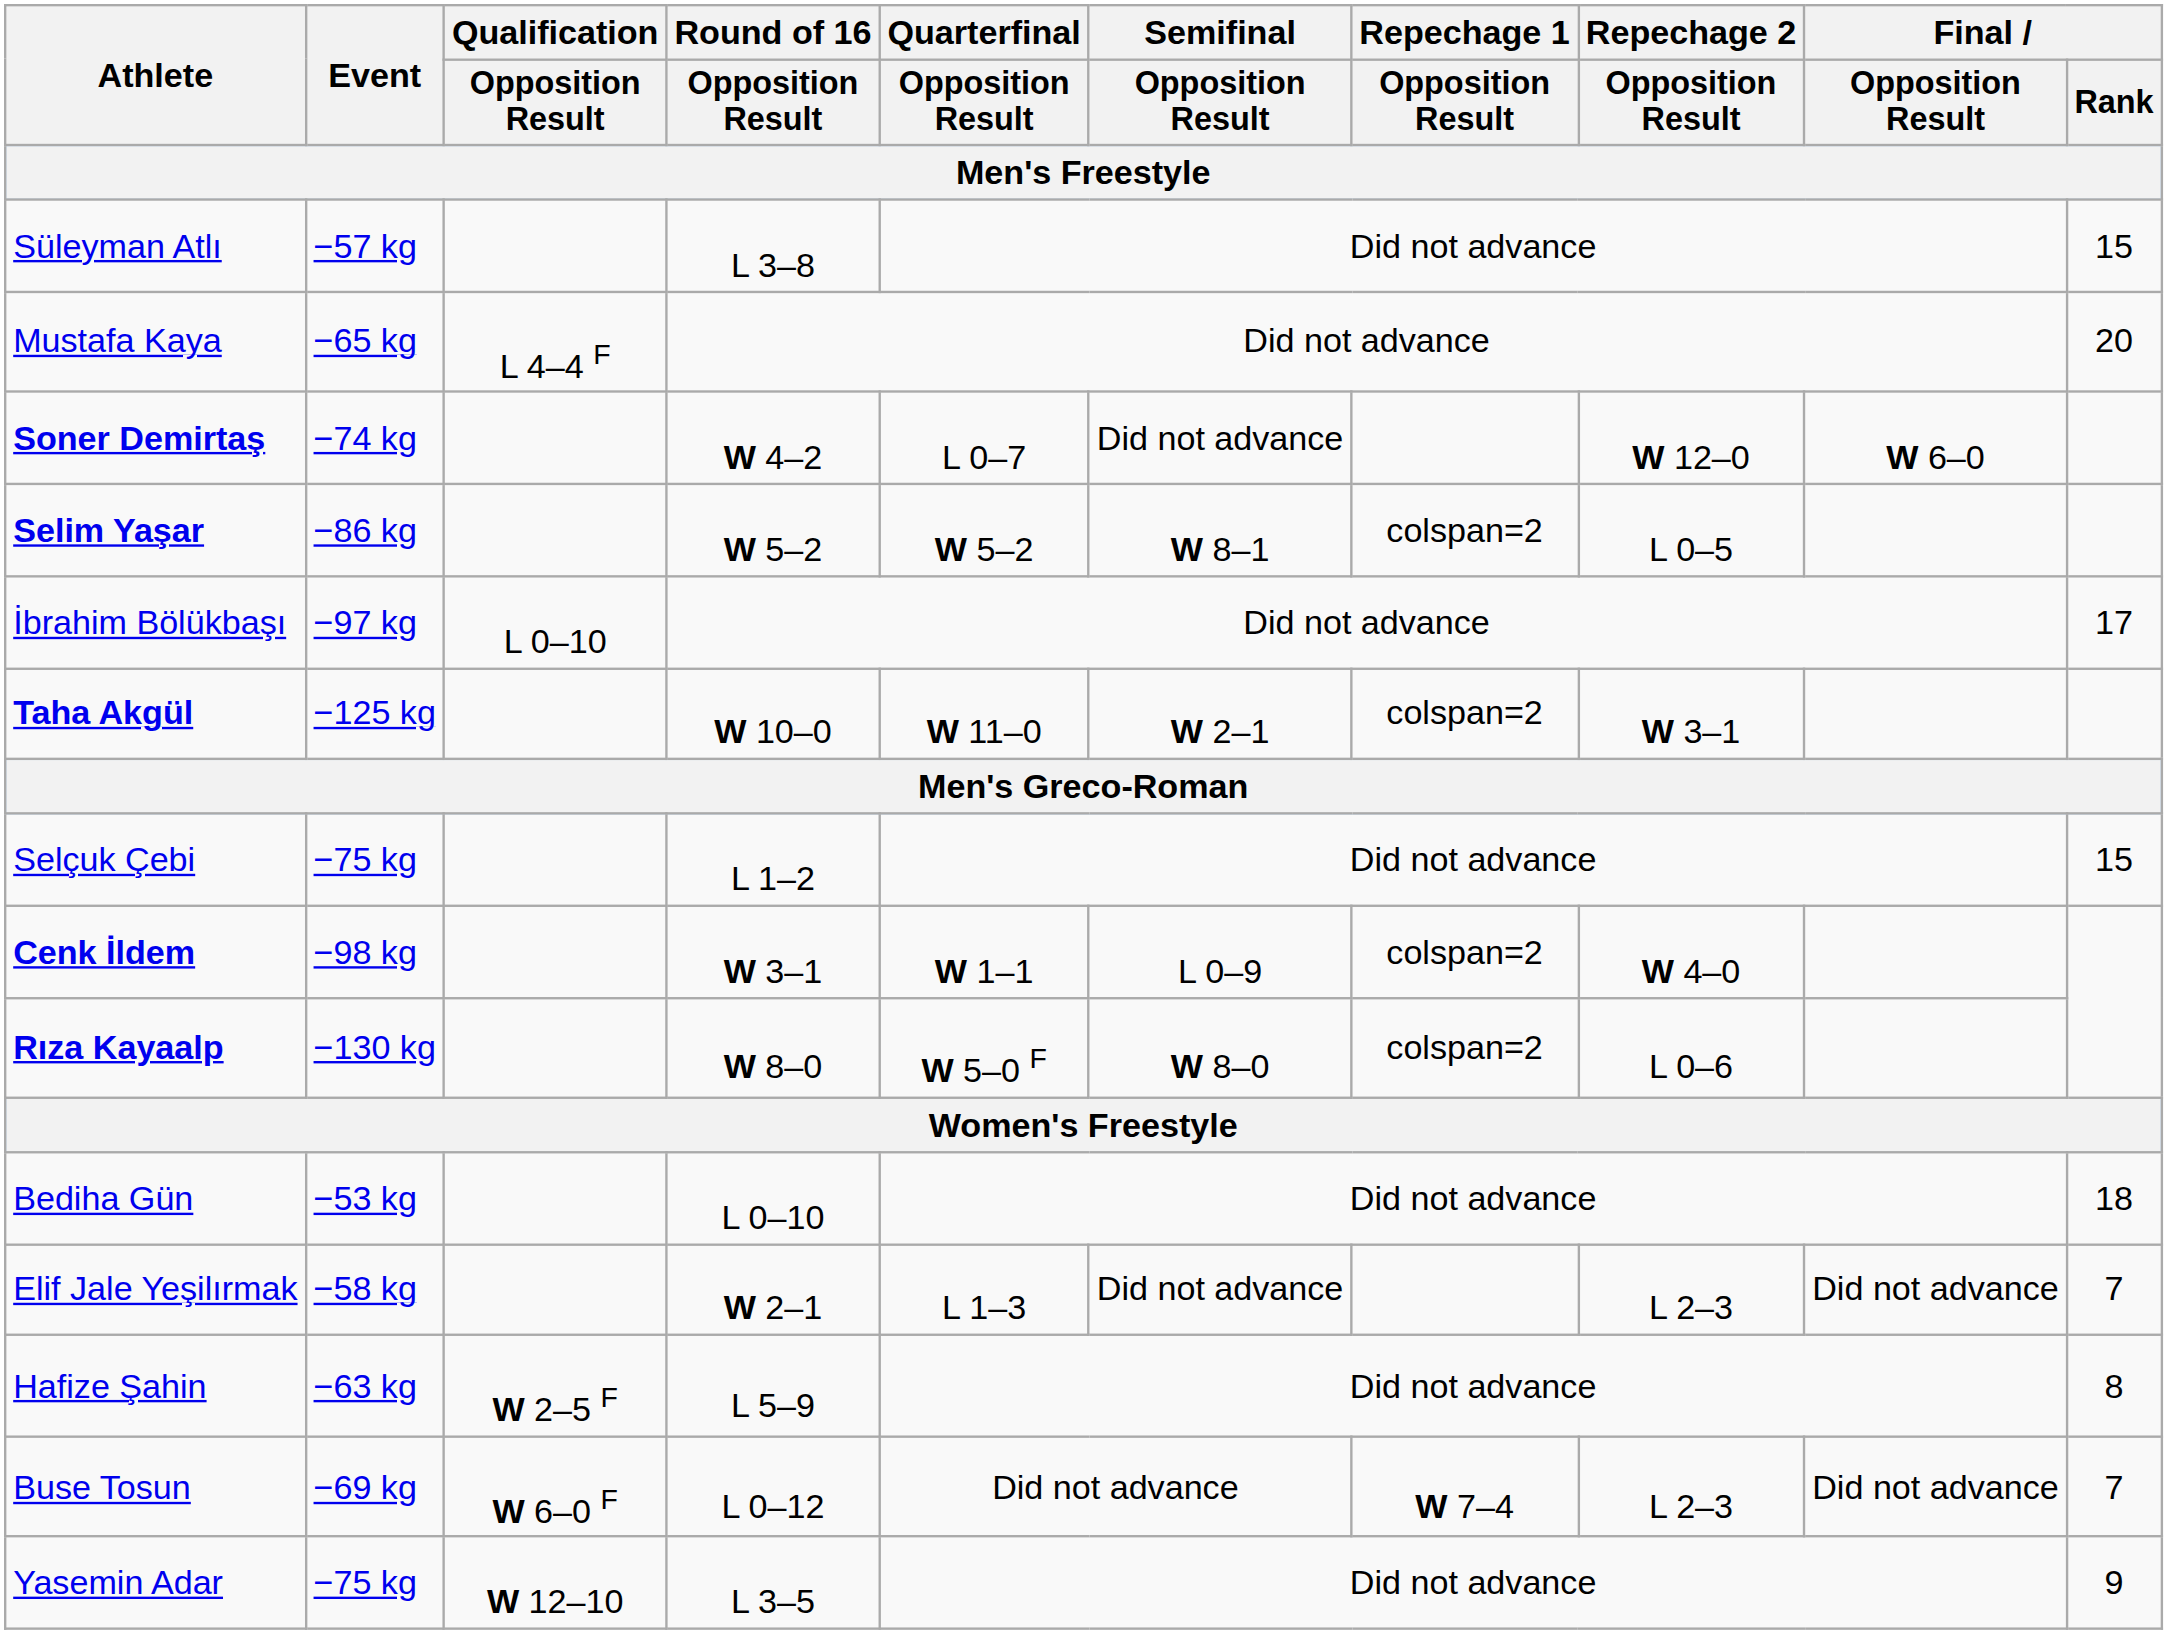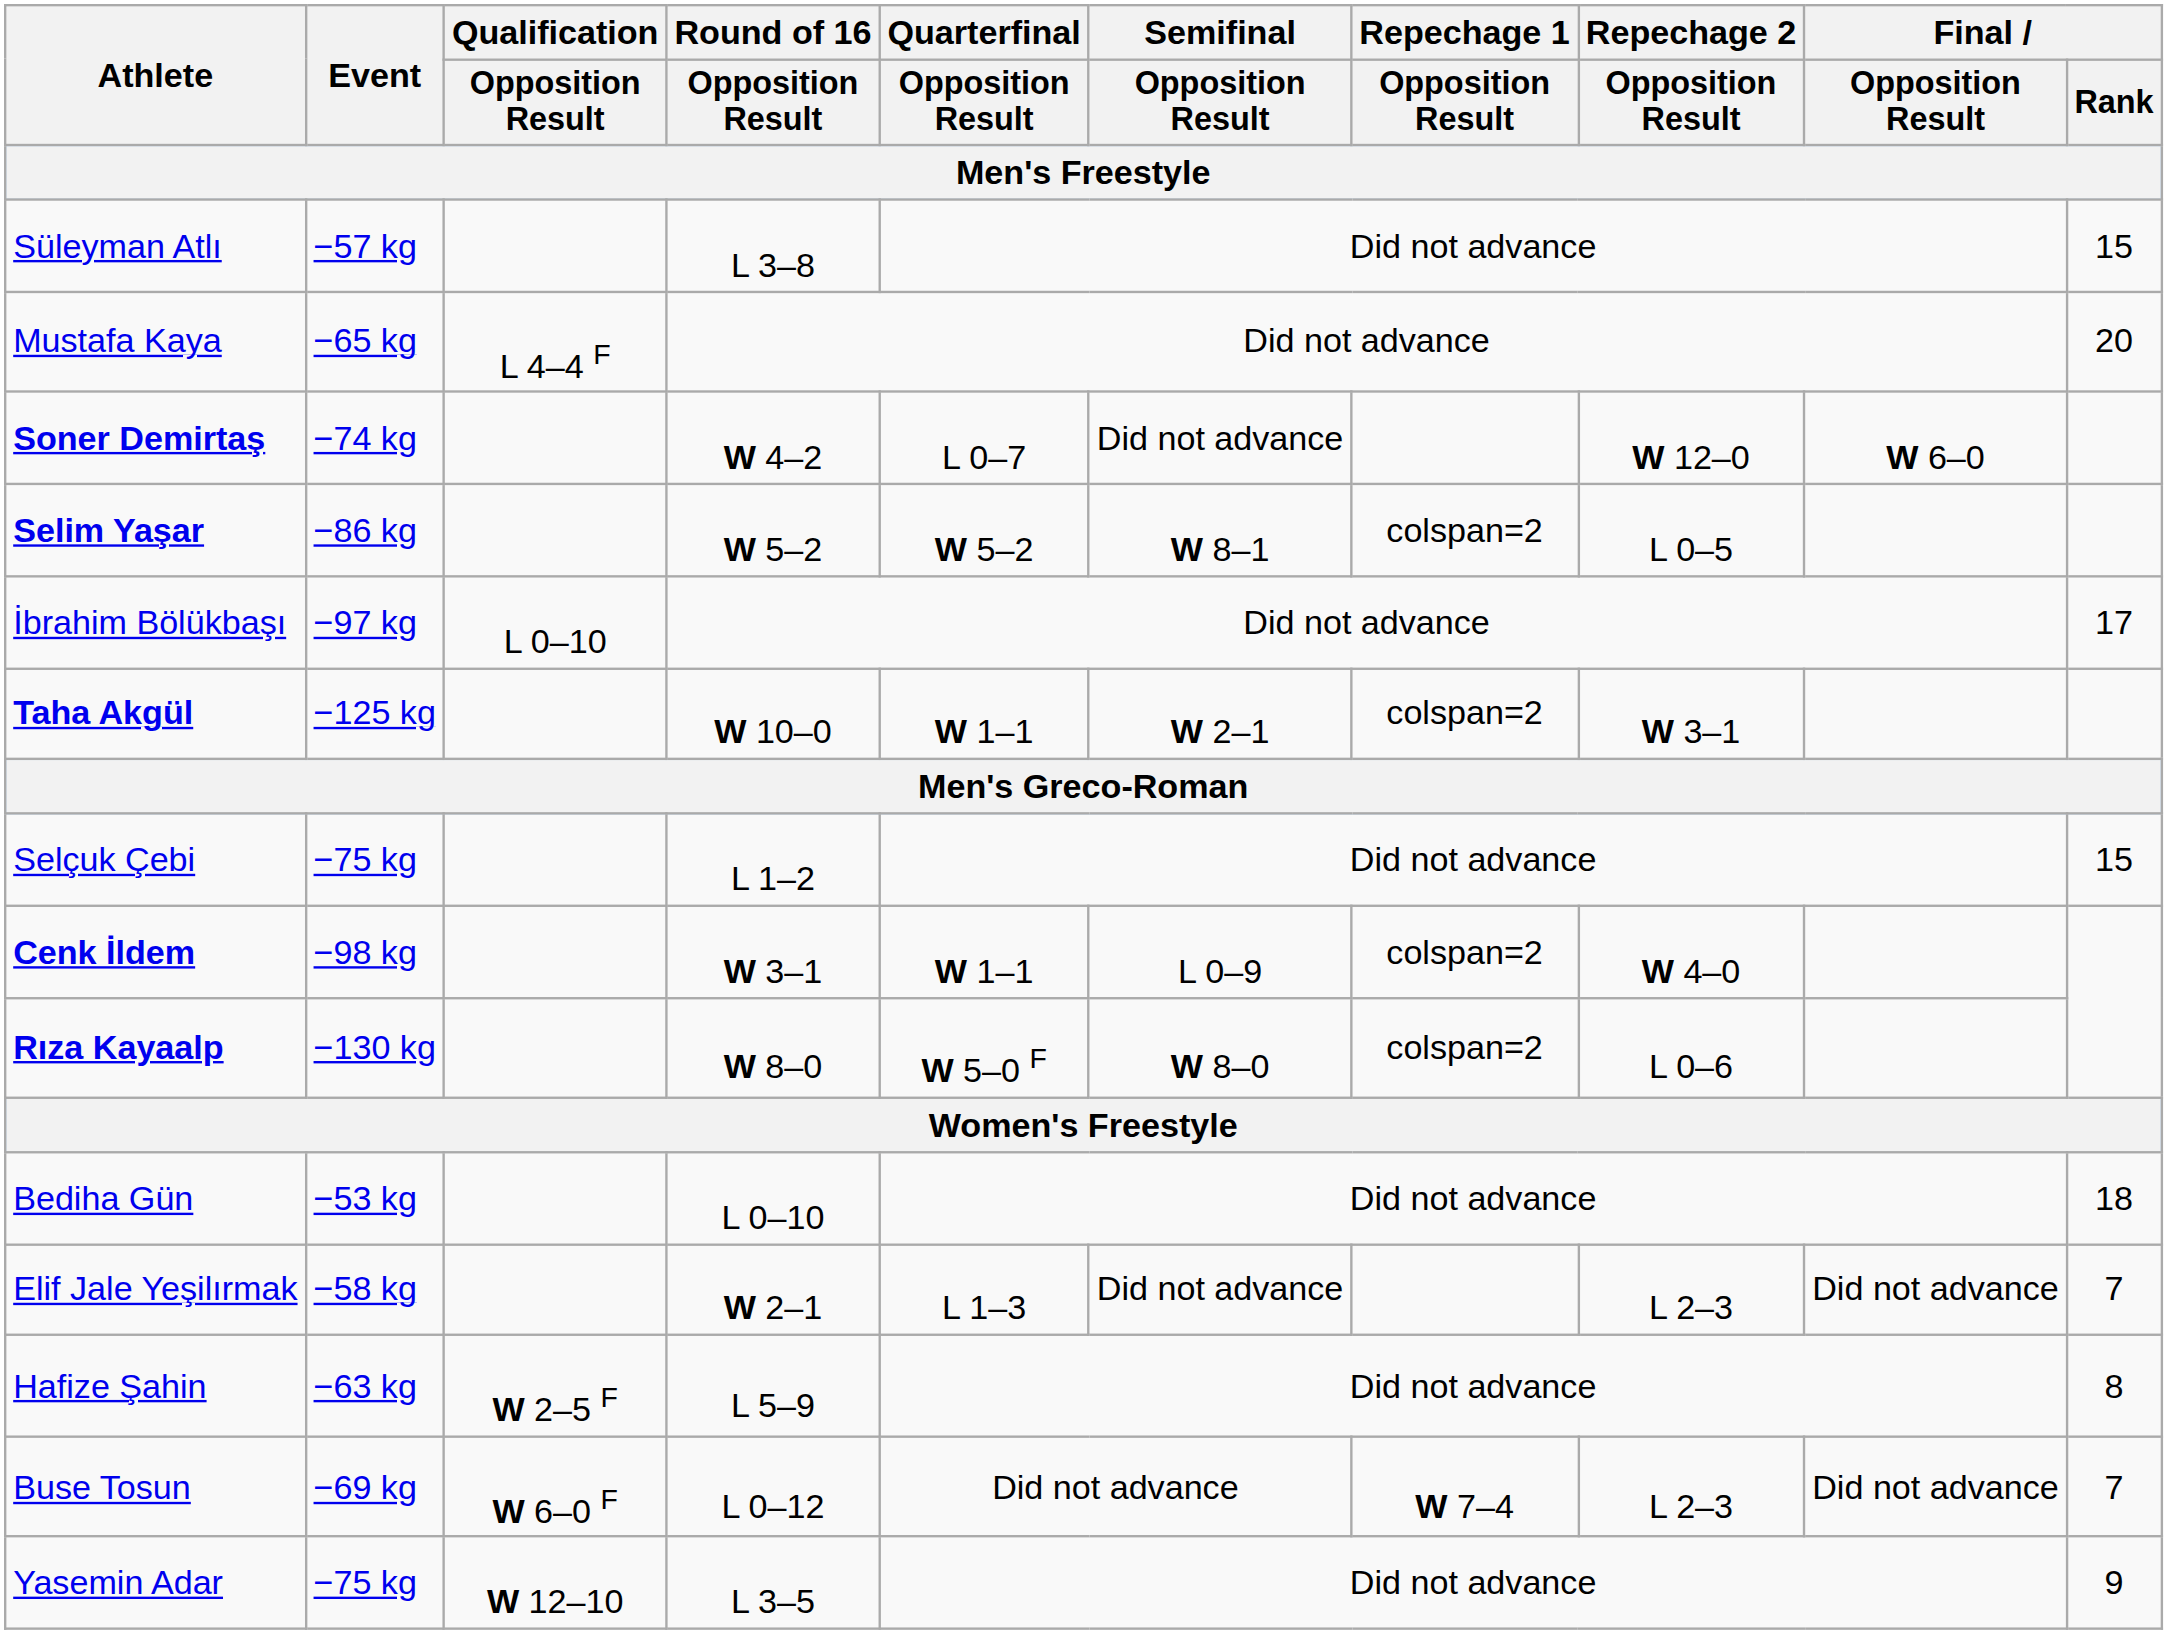(984, 733) W 11–0 -> (984, 733) W 1–1
